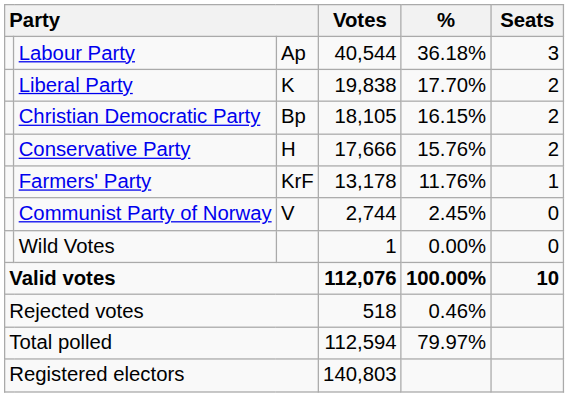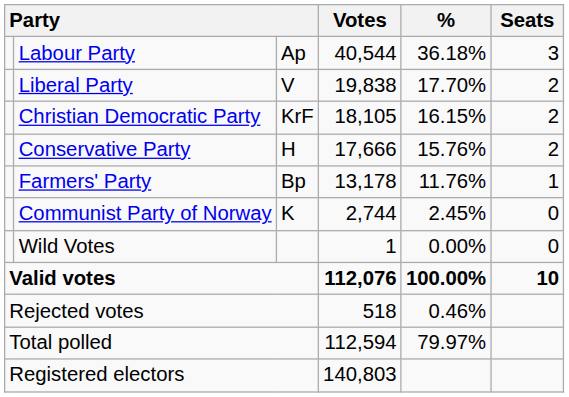(288, 85) K -> (288, 85) V
(293, 117) Bp -> (297, 117) KrF
(297, 181) KrF -> (293, 181) Bp
(288, 213) V -> (288, 213) K
